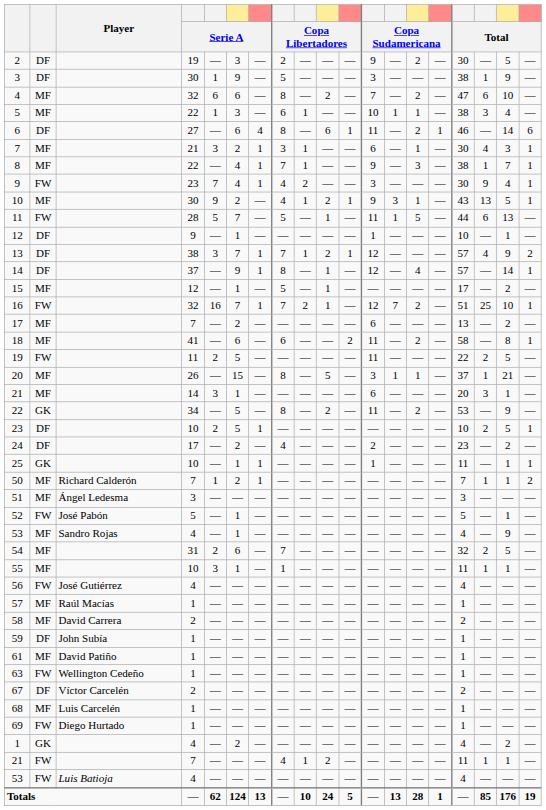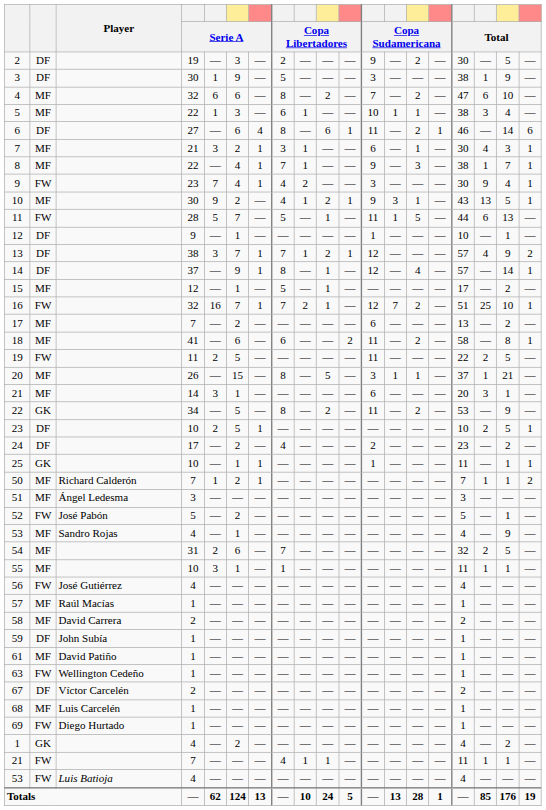(238, 515) 1 -> (238, 515) 2
(328, 761) 2 -> (328, 761) 1
